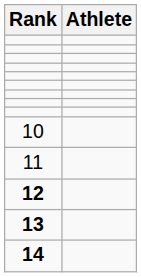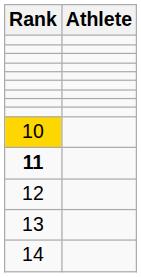(33, 131) no background -> (33, 131) gold background
(33, 162) normal -> (33, 162) bold
(33, 193) bold -> (33, 193) normal
(33, 224) bold -> (33, 224) normal
(33, 255) bold -> (33, 255) normal
